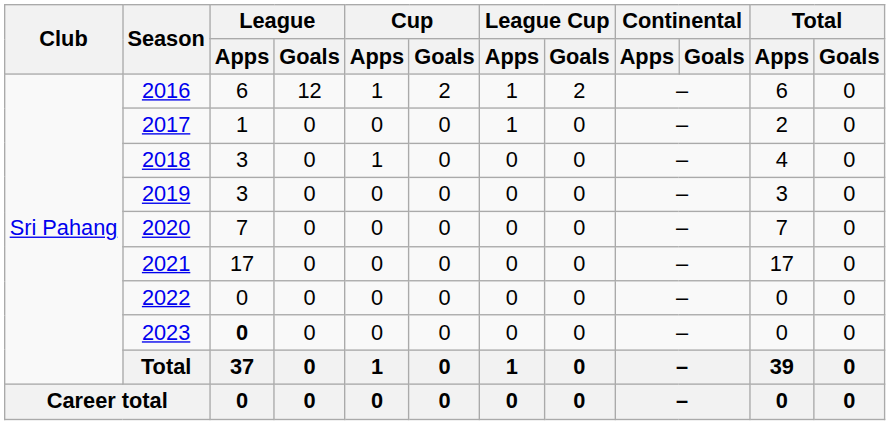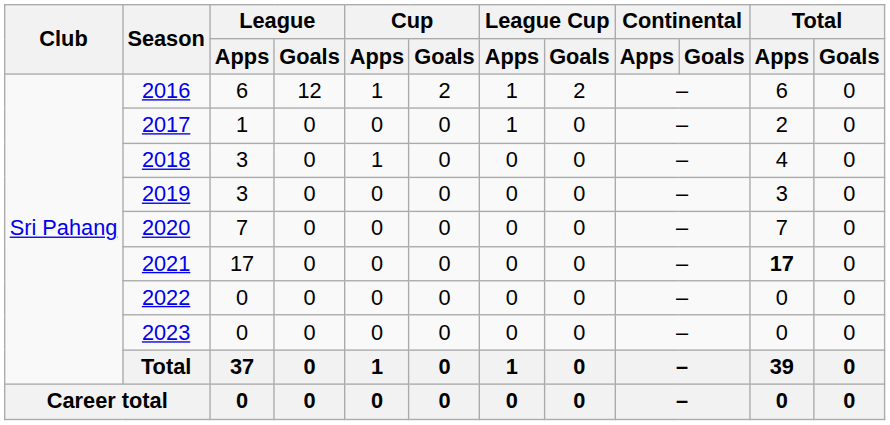(782, 263) normal -> (782, 263) bold
(242, 332) bold -> (242, 332) normal
